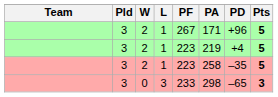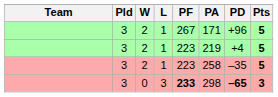(186, 83) normal -> (186, 83) bold
(237, 83) normal -> (237, 83) bold
